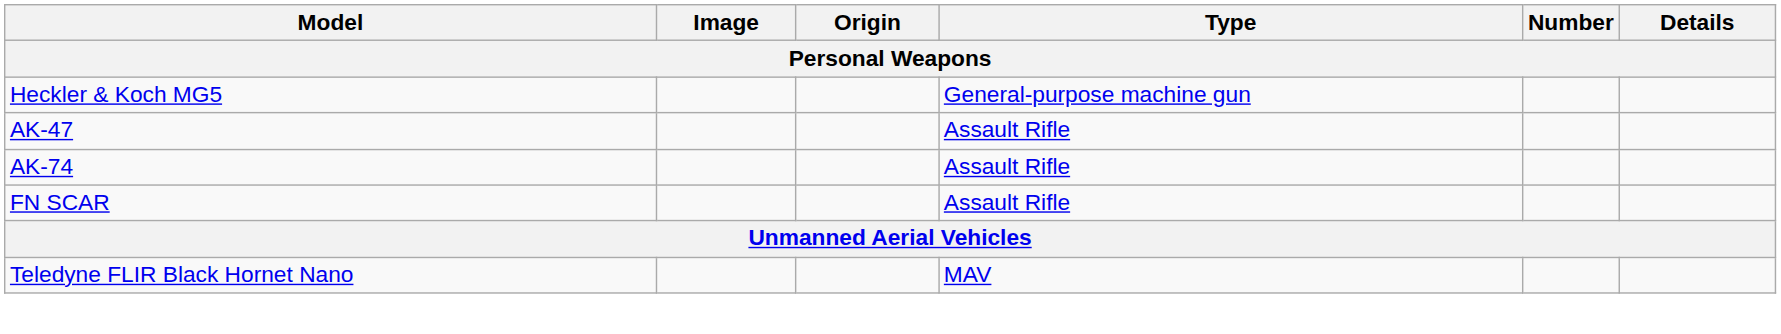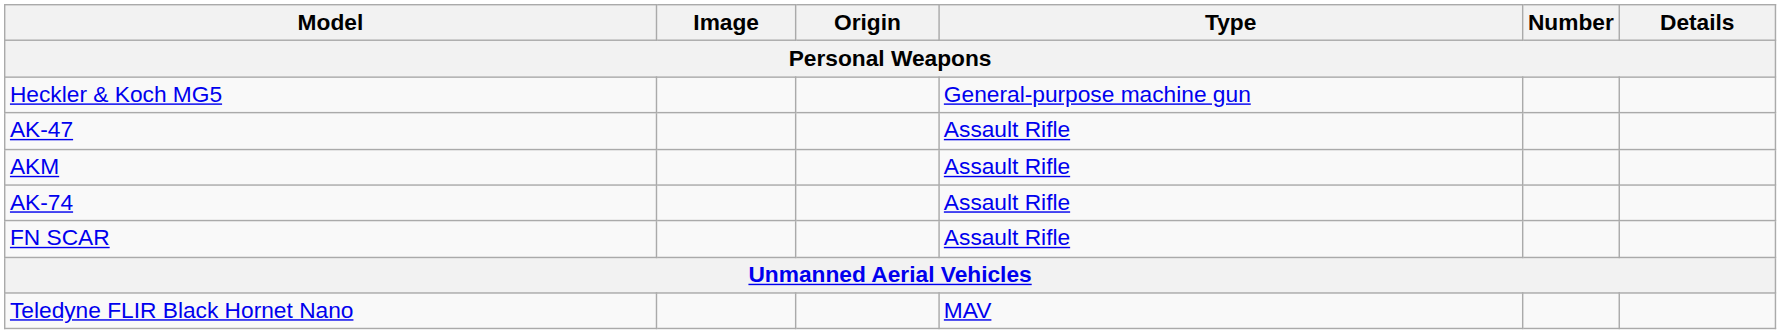+ row: (35, 166)
